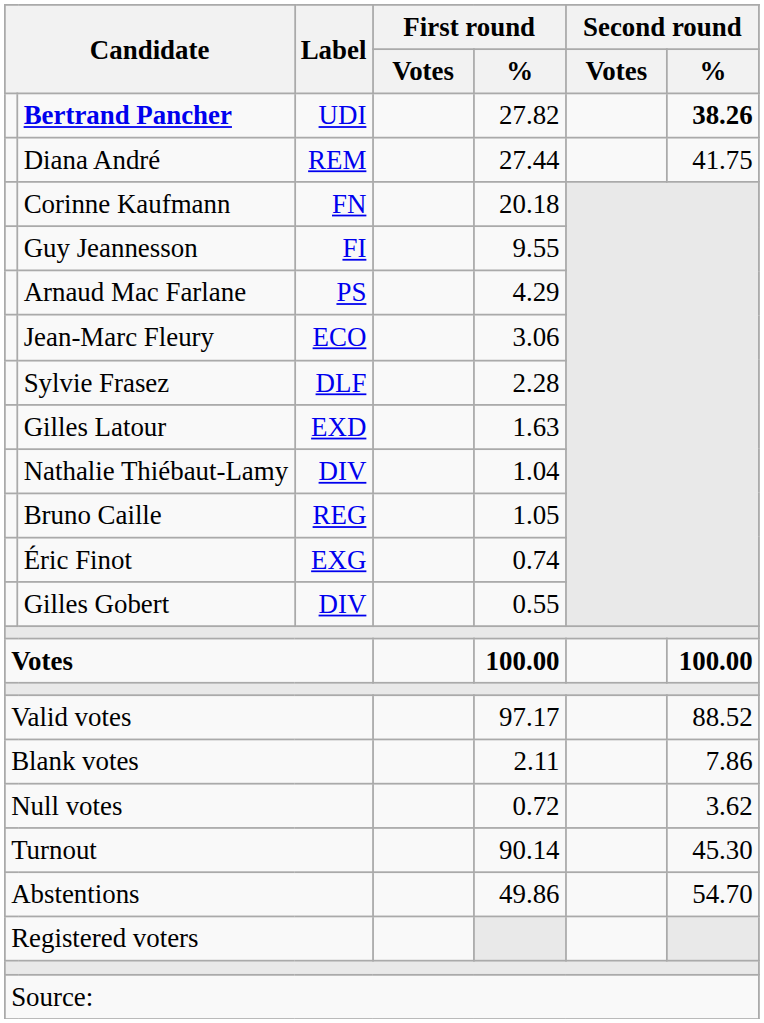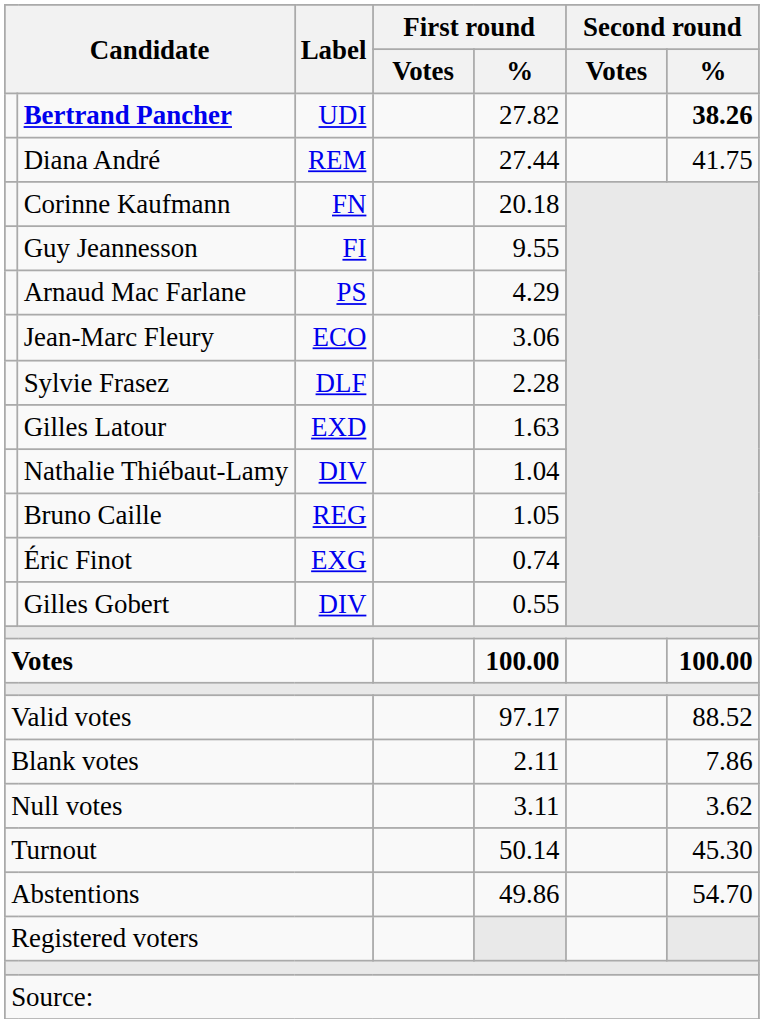(536, 805) 0.72 -> (537, 805) 3.11
(529, 850) 90.14 -> (529, 850) 50.14
